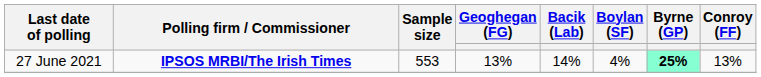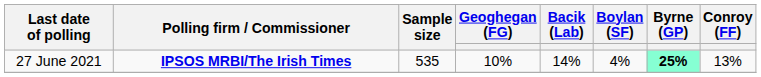(427, 61) 553 -> (427, 61) 535
(498, 61) 13% -> (498, 61) 10%
